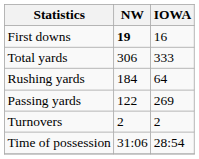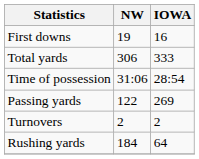(124, 36) bold -> (124, 36) normal
rows swapped: (46, 79) <-> (59, 143)
